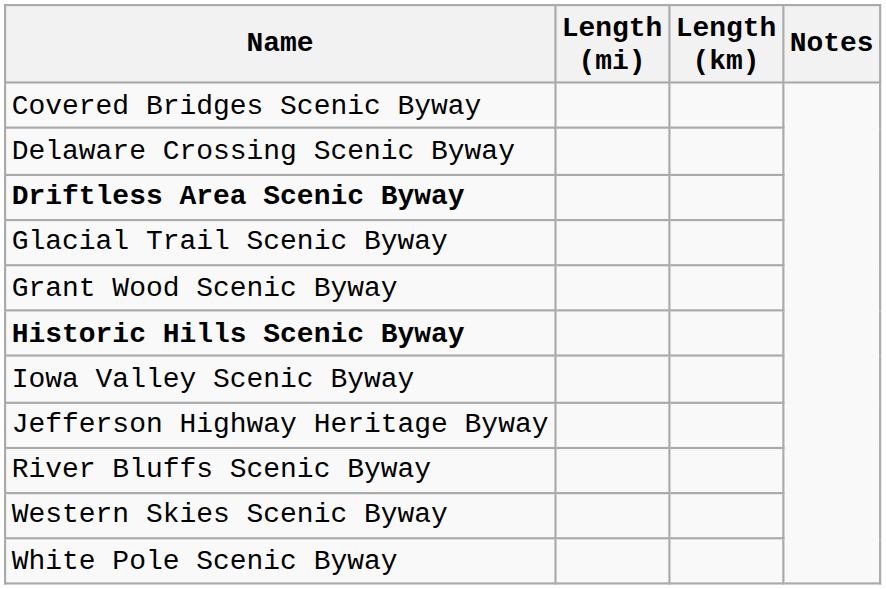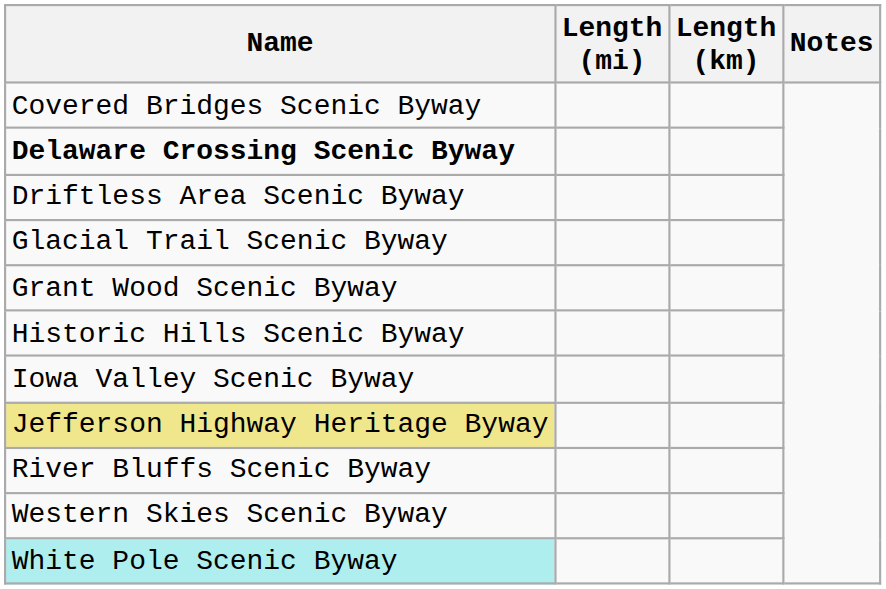(263, 151) normal -> (263, 151) bold
(238, 197) bold -> (238, 197) normal
(238, 333) bold -> (238, 333) normal
(280, 425) no background -> (280, 425) khaki background
(205, 561) no background -> (205, 561) paleturquoise background
